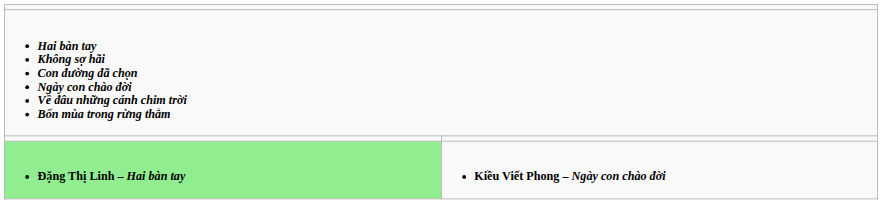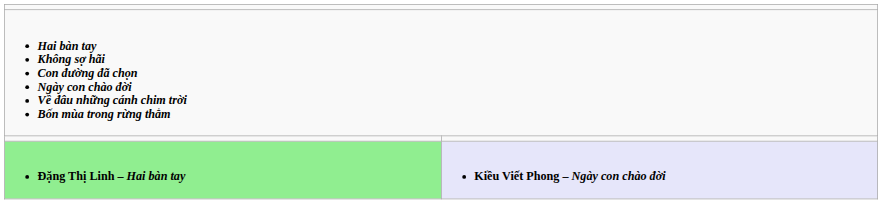(659, 177) no background -> (659, 177) lavender background
